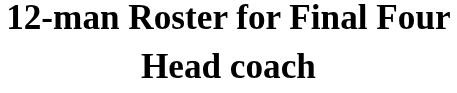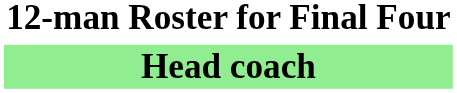(228, 66) no background -> (228, 66) lightgreen background
